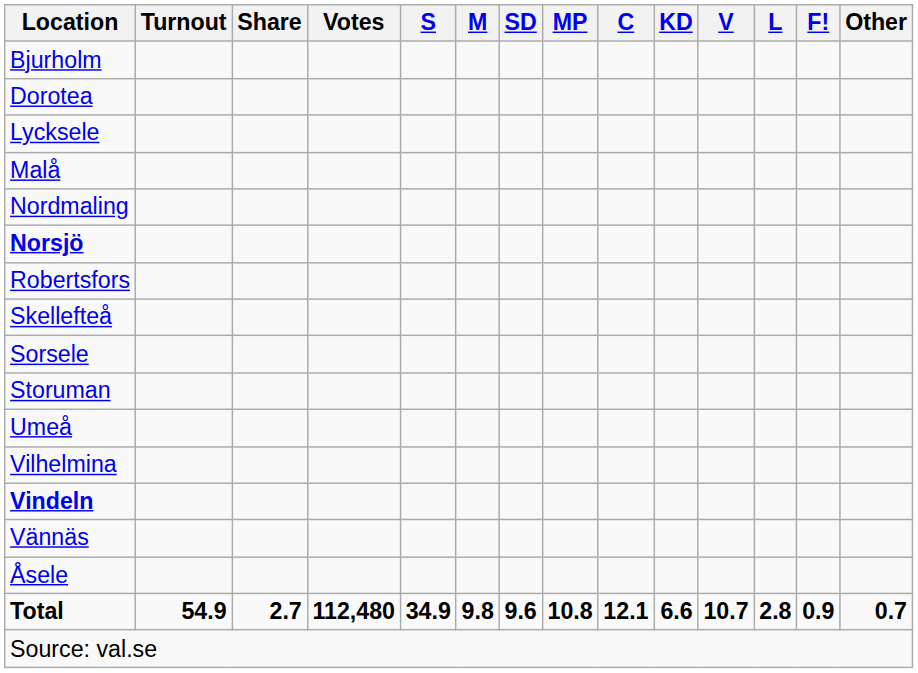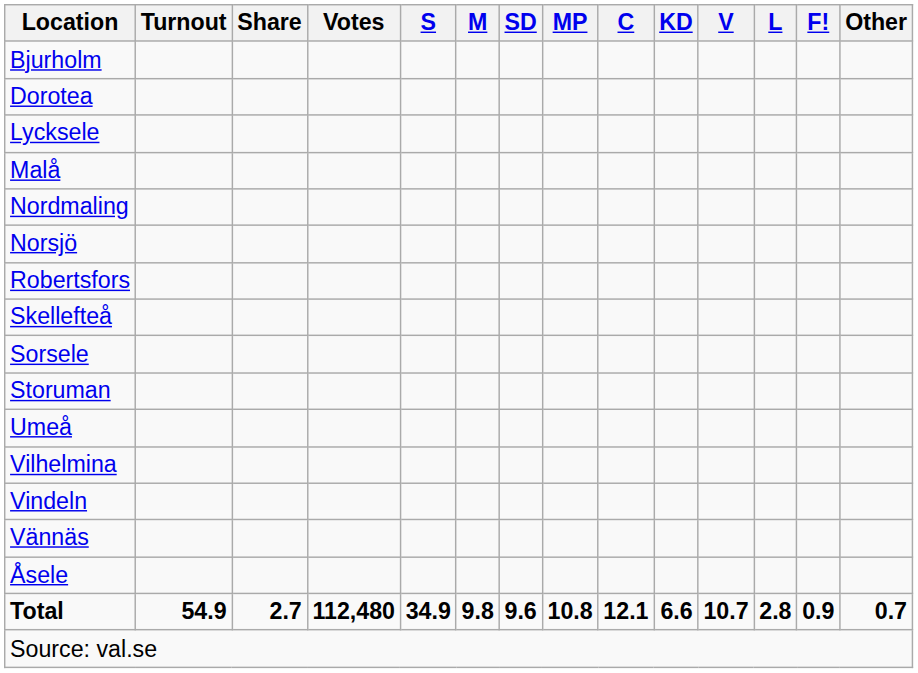(47, 243) bold -> (44, 243) normal
(52, 501) bold -> (49, 501) normal
